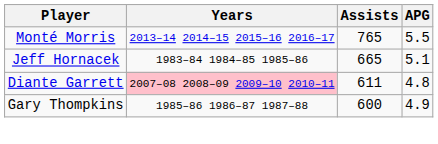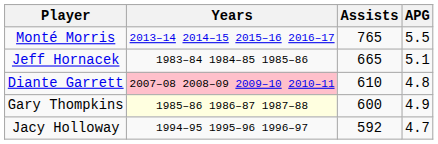(370, 83) 611 -> (370, 83) 610
(232, 106) no background -> (232, 106) lightyellow background
+ row: (66, 128)
